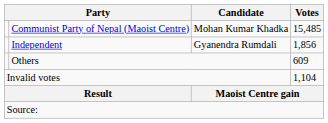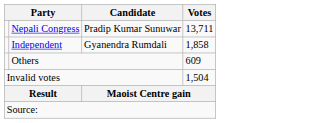- row: (100, 28)
+ row: (45, 28)
(305, 45) 1,856 -> (197, 45) 1,858
(305, 77) 1,104 -> (197, 77) 1,504
